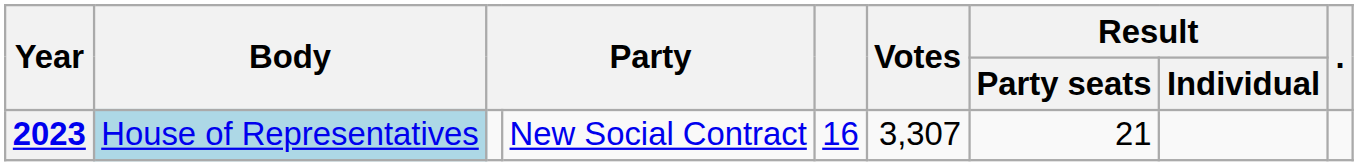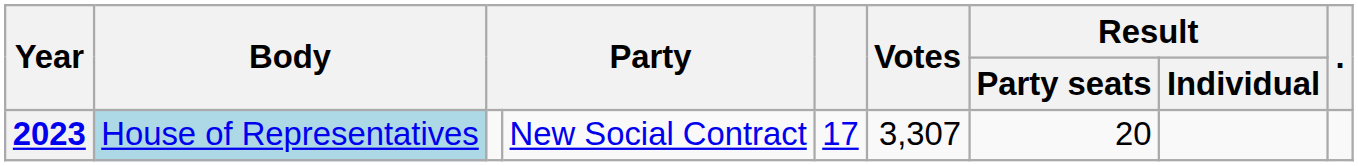(840, 135) 16 -> (840, 135) 17
(1133, 135) 21 -> (1133, 135) 20
